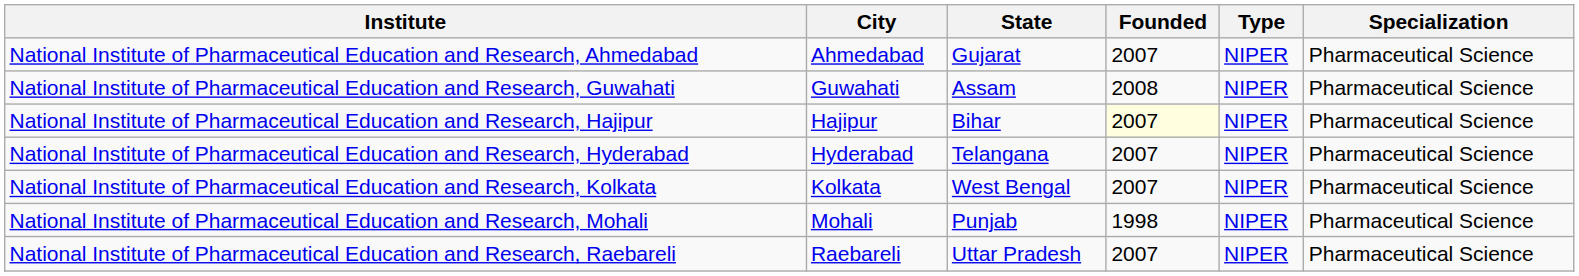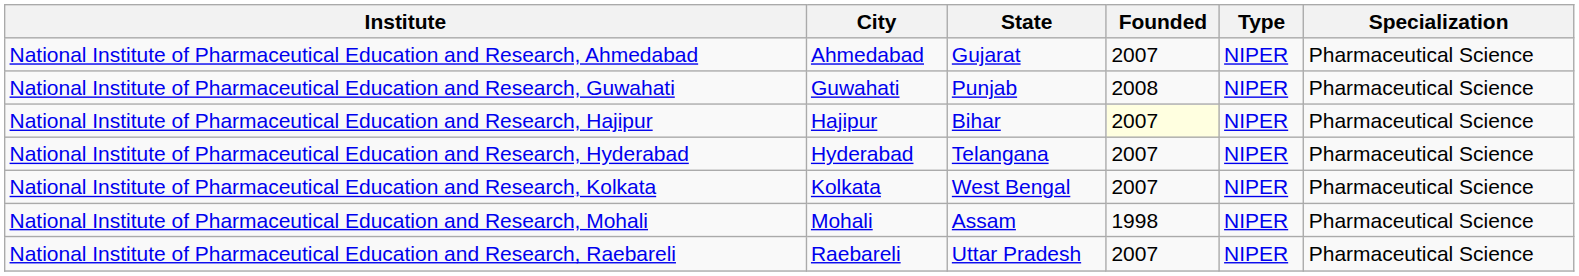(984, 88) Assam -> (984, 88) Punjab
(984, 221) Punjab -> (984, 221) Assam
